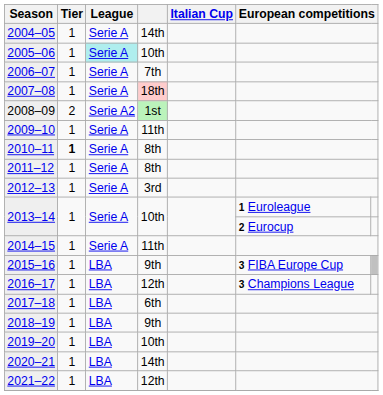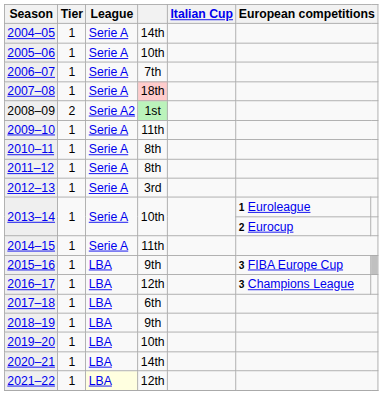(109, 52) paleturquoise background -> (109, 52) no background
(72, 149) bold -> (72, 149) normal
(100, 380) no background -> (100, 380) lightyellow background
